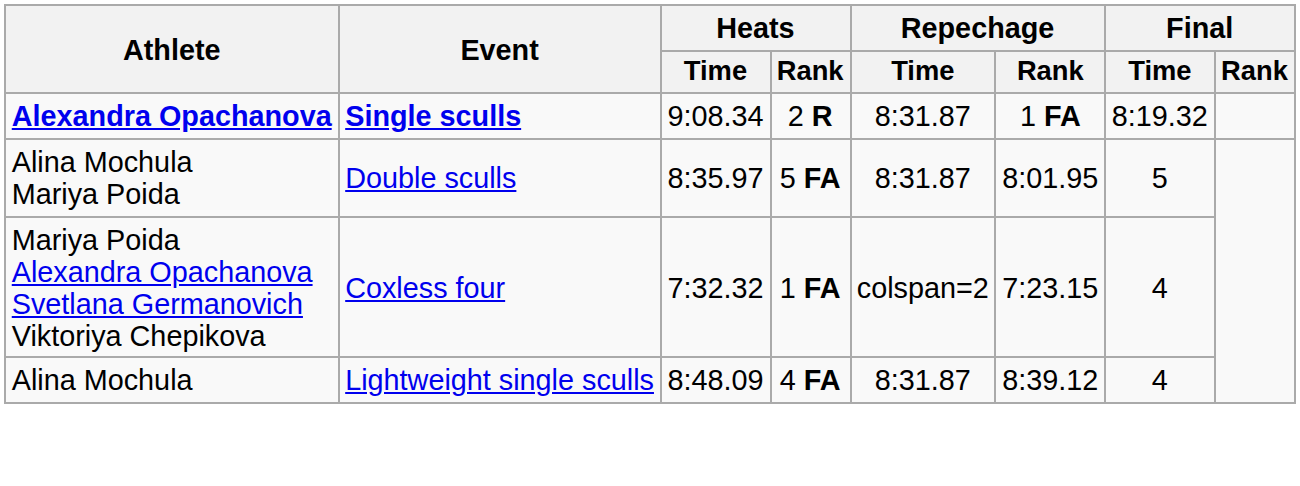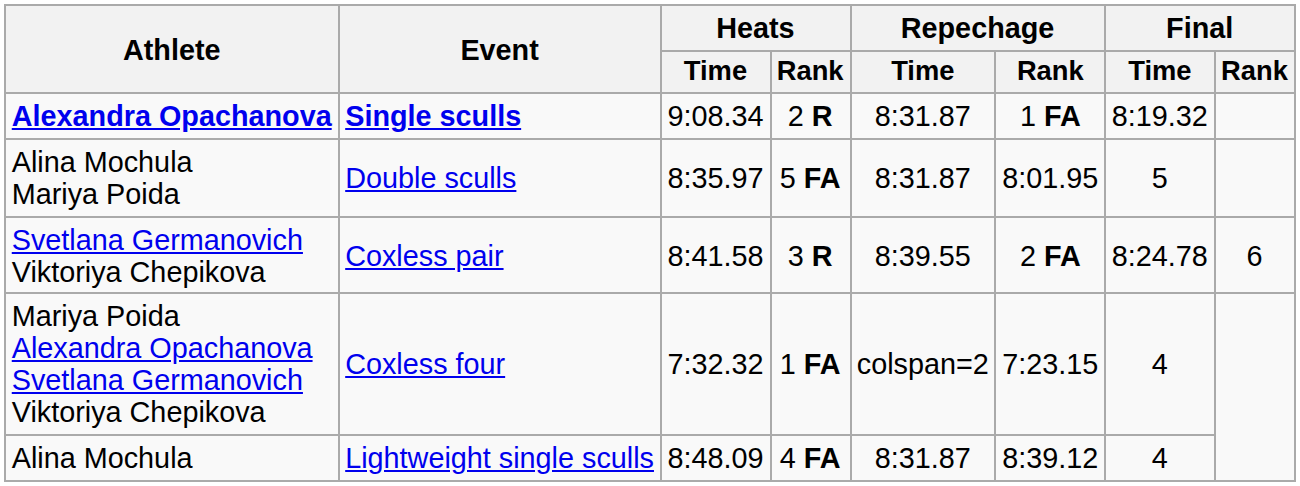+ row: (157, 256)
